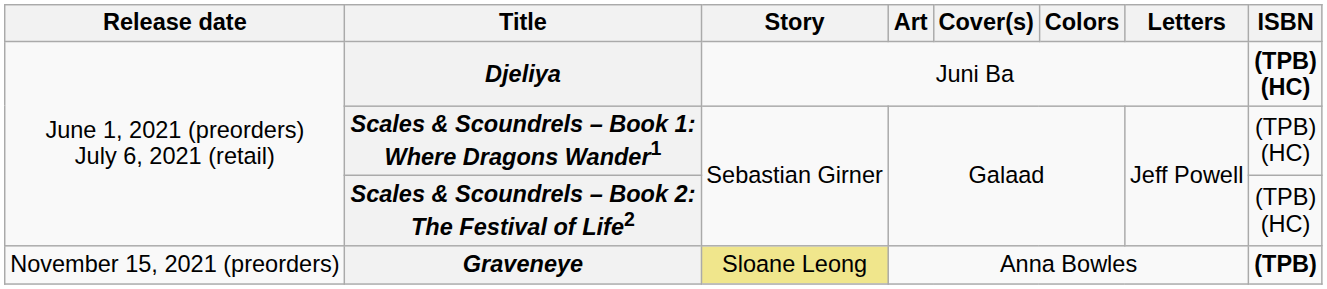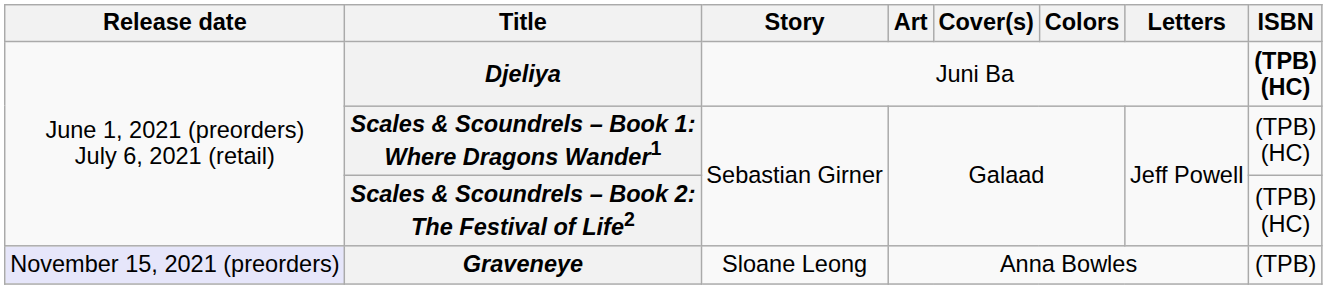(175, 264) no background -> (175, 264) lavender background
(795, 264) khaki background -> (795, 264) no background
(1286, 264) bold -> (1286, 264) normal
